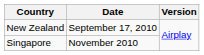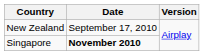(103, 43) normal -> (105, 43) bold
